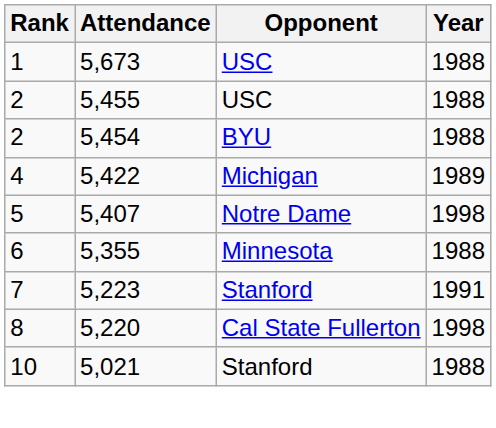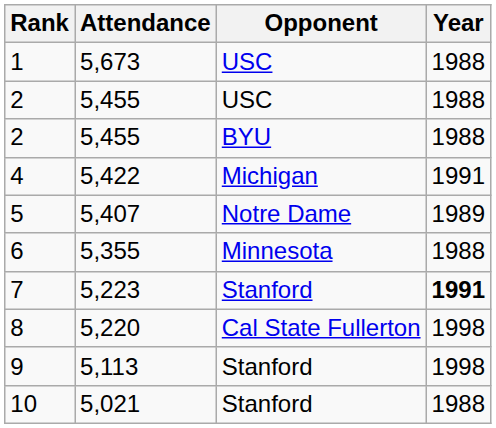(110, 137) 5,454 -> (110, 137) 5,455
(458, 175) 1989 -> (458, 175) 1991
(458, 213) 1998 -> (458, 213) 1989
(458, 289) normal -> (458, 289) bold
+ row: (17, 366)
